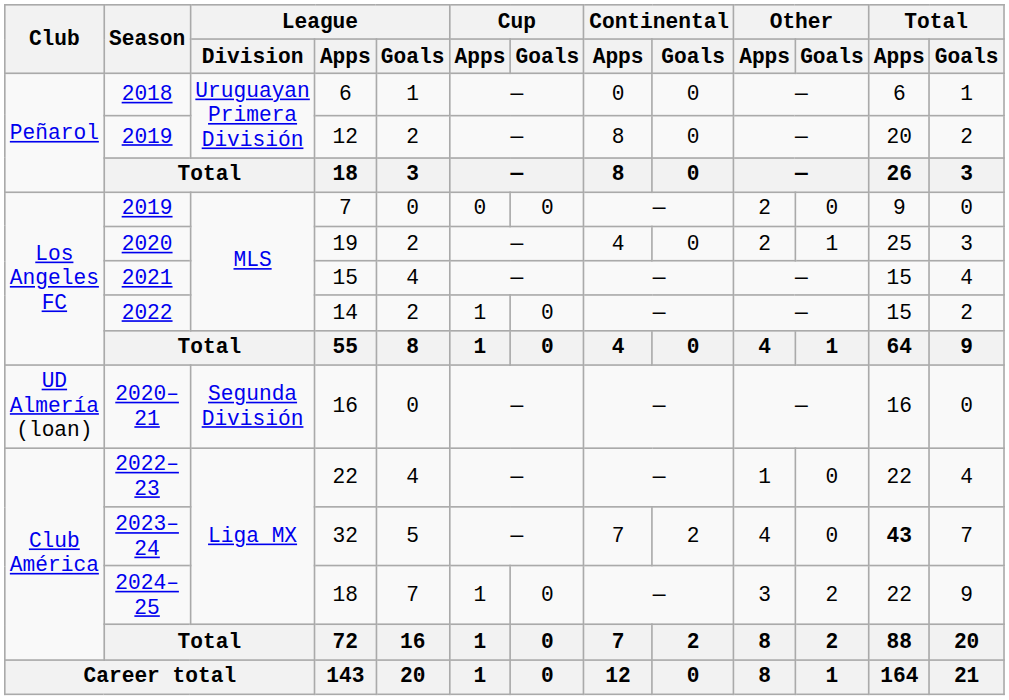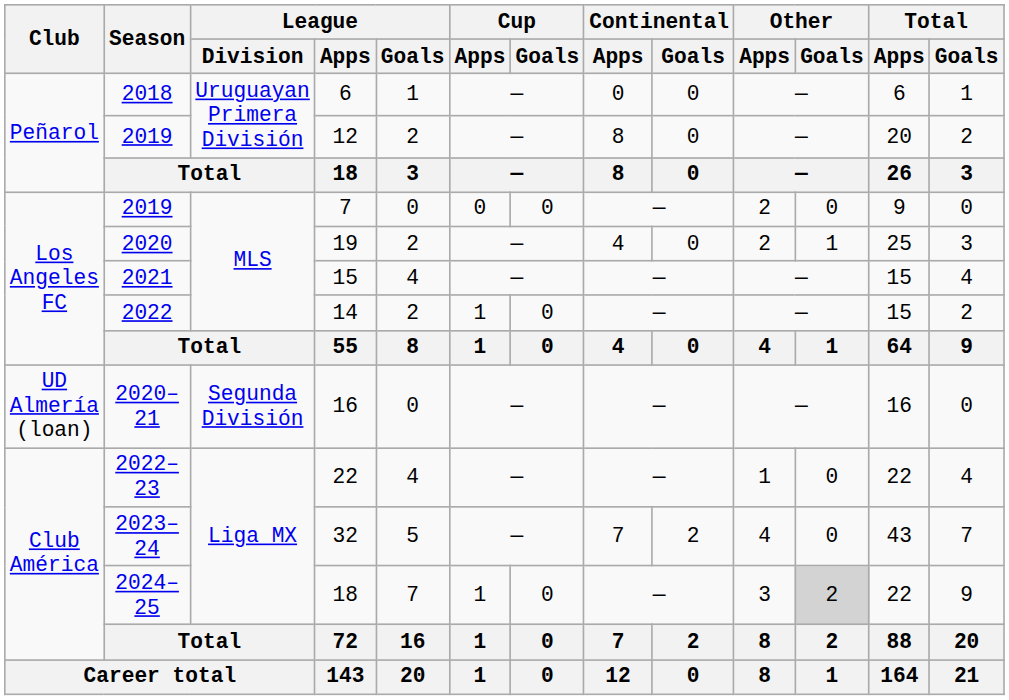(899, 536) bold -> (899, 536) normal
(832, 595) no background -> (832, 595) lightgrey background
